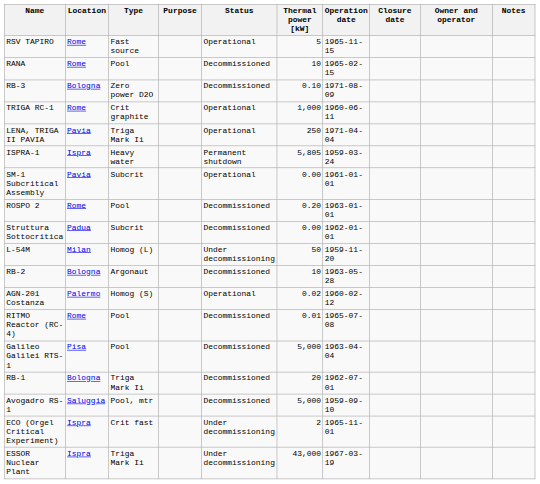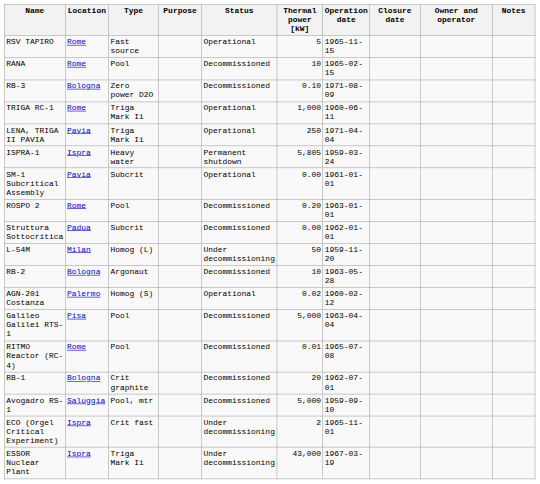(129, 113) Crit graphite -> (127, 113) Triga Mark Ii
rows swapped: (35, 325) <-> (35, 356)
(127, 383) Triga Mark Ii -> (129, 383) Crit graphite
